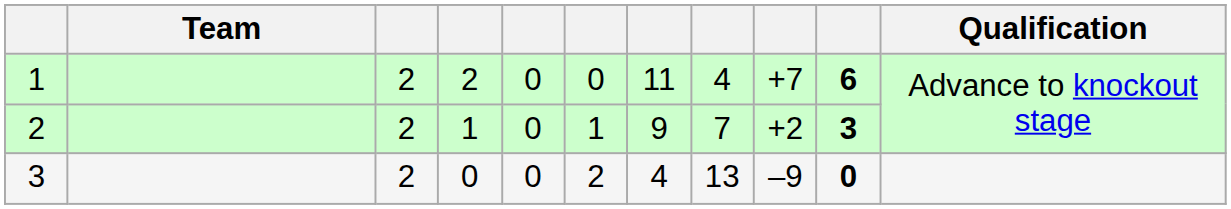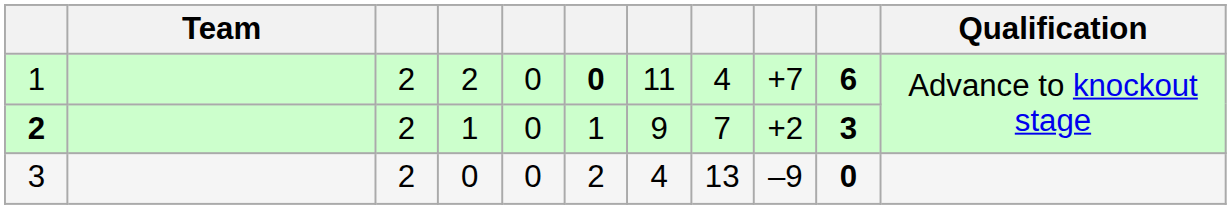(596, 78) normal -> (596, 78) bold
(37, 128) normal -> (37, 128) bold
